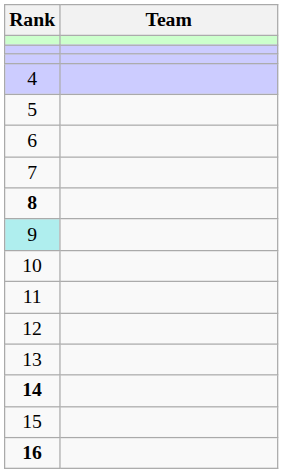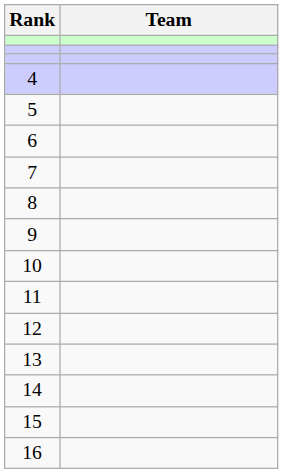(32, 203) bold -> (32, 203) normal
(32, 234) paleturquoise background -> (32, 234) no background
(32, 390) bold -> (32, 390) normal
(32, 453) bold -> (32, 453) normal
